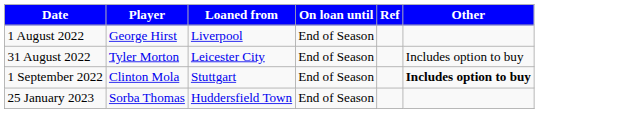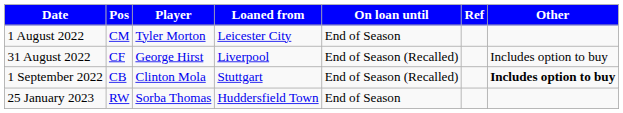+ column: (119, 14)
(143, 35) George Hirst -> (170, 35) Tyler Morton
(217, 35) Liverpool -> (254, 35) Leicester City
(144, 56) Tyler Morton -> (169, 56) George Hirst
(228, 56) Leicester City -> (243, 56) Liverpool
(336, 56) End of Season -> (392, 56) End of Season (Recalled)
(336, 77) End of Season -> (392, 77) End of Season (Recalled)
